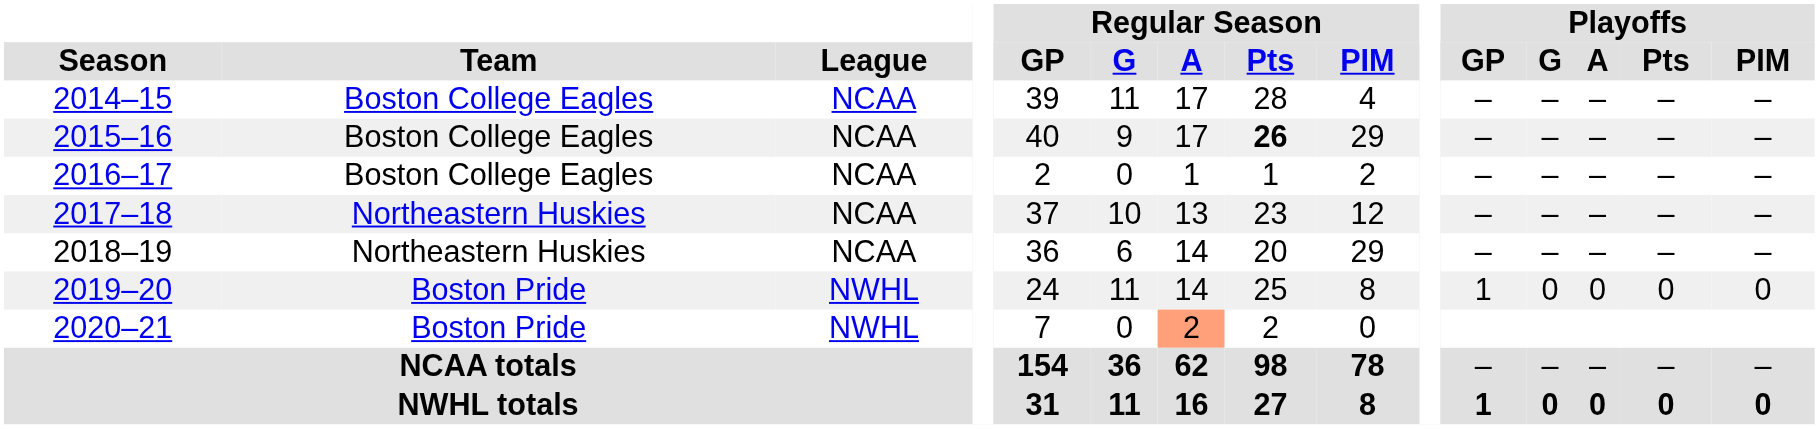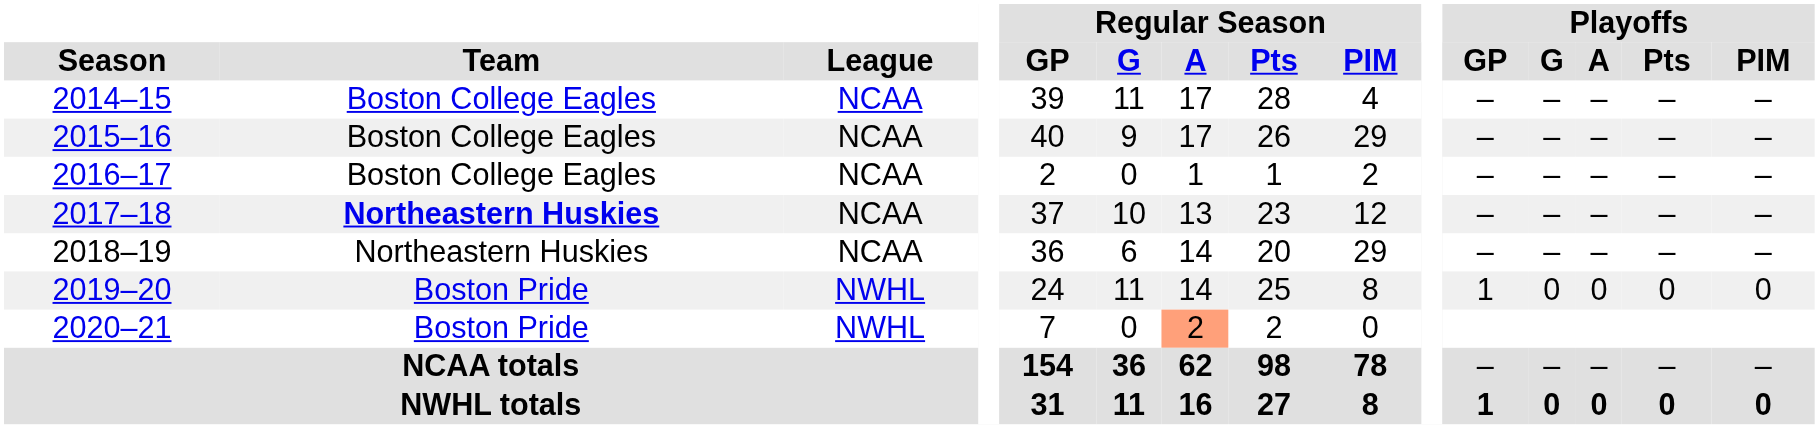(1270, 137) bold -> (1274, 137) normal
(499, 213) normal -> (501, 213) bold
